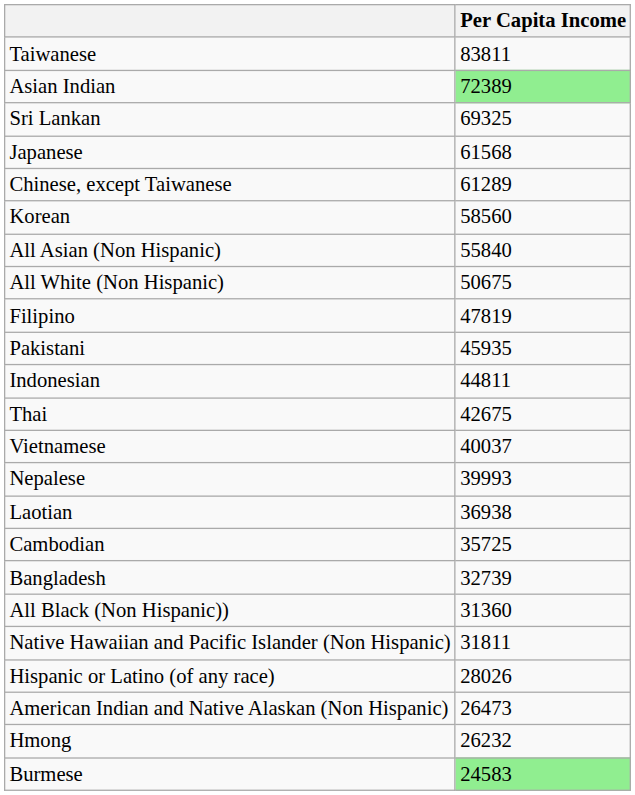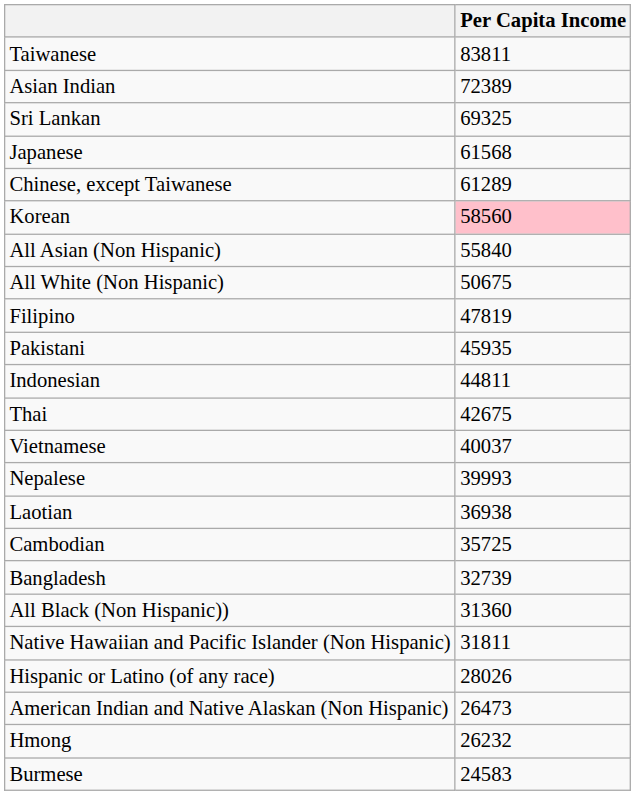(486, 86) lightgreen background -> (486, 86) no background
(486, 217) no background -> (486, 217) pink background
(486, 773) lightgreen background -> (486, 773) no background
